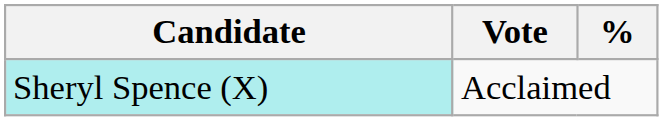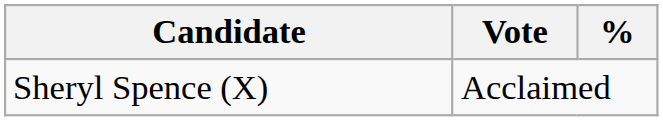(141, 86) paleturquoise background -> (141, 86) no background
